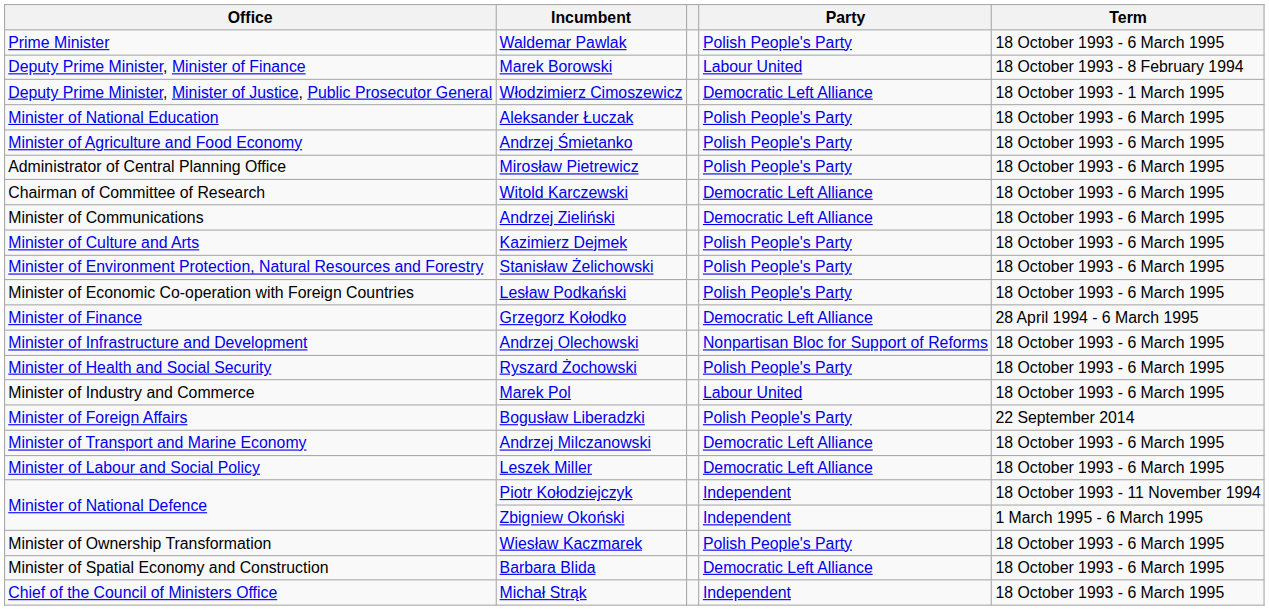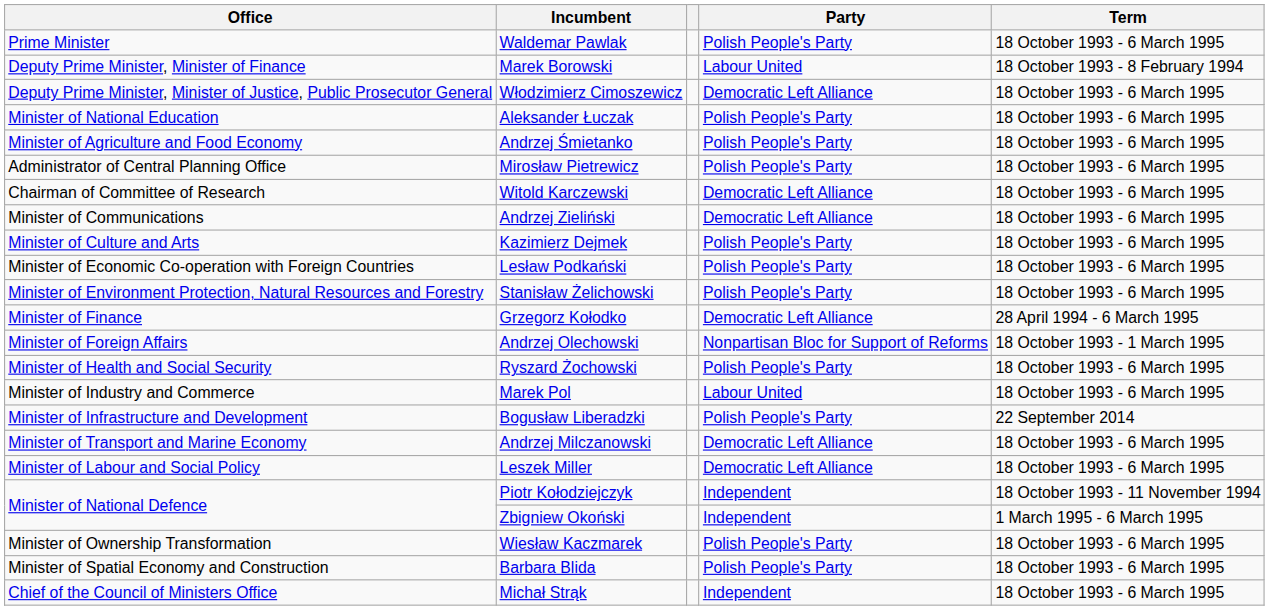(1110, 93) 18 October 1993 - 1 March 1995 -> (1110, 93) 18 October 1993 - 6 March 1995
rows swapped: (563, 293) <-> (577, 268)
(158, 343) Minister of Infrastructure and Development -> (98, 343) Minister of Foreign Affairs
(1110, 343) 18 October 1993 - 6 March 1995 -> (1110, 343) 18 October 1993 - 1 March 1995
(98, 418) Minister of Foreign Affairs -> (158, 418) Minister of Infrastructure and Development
(788, 568) Democratic Left Alliance -> (777, 568) Polish People's Party
